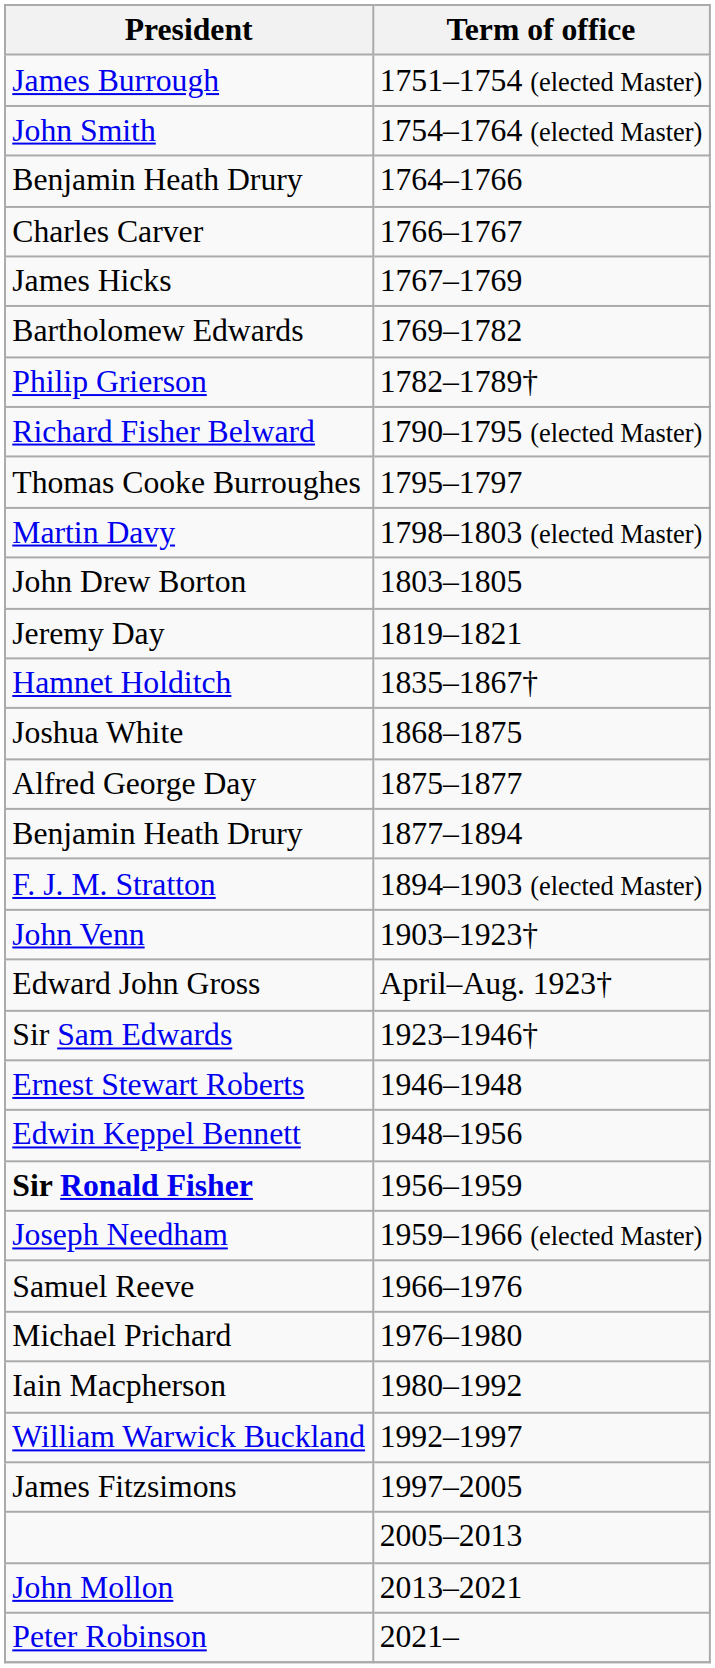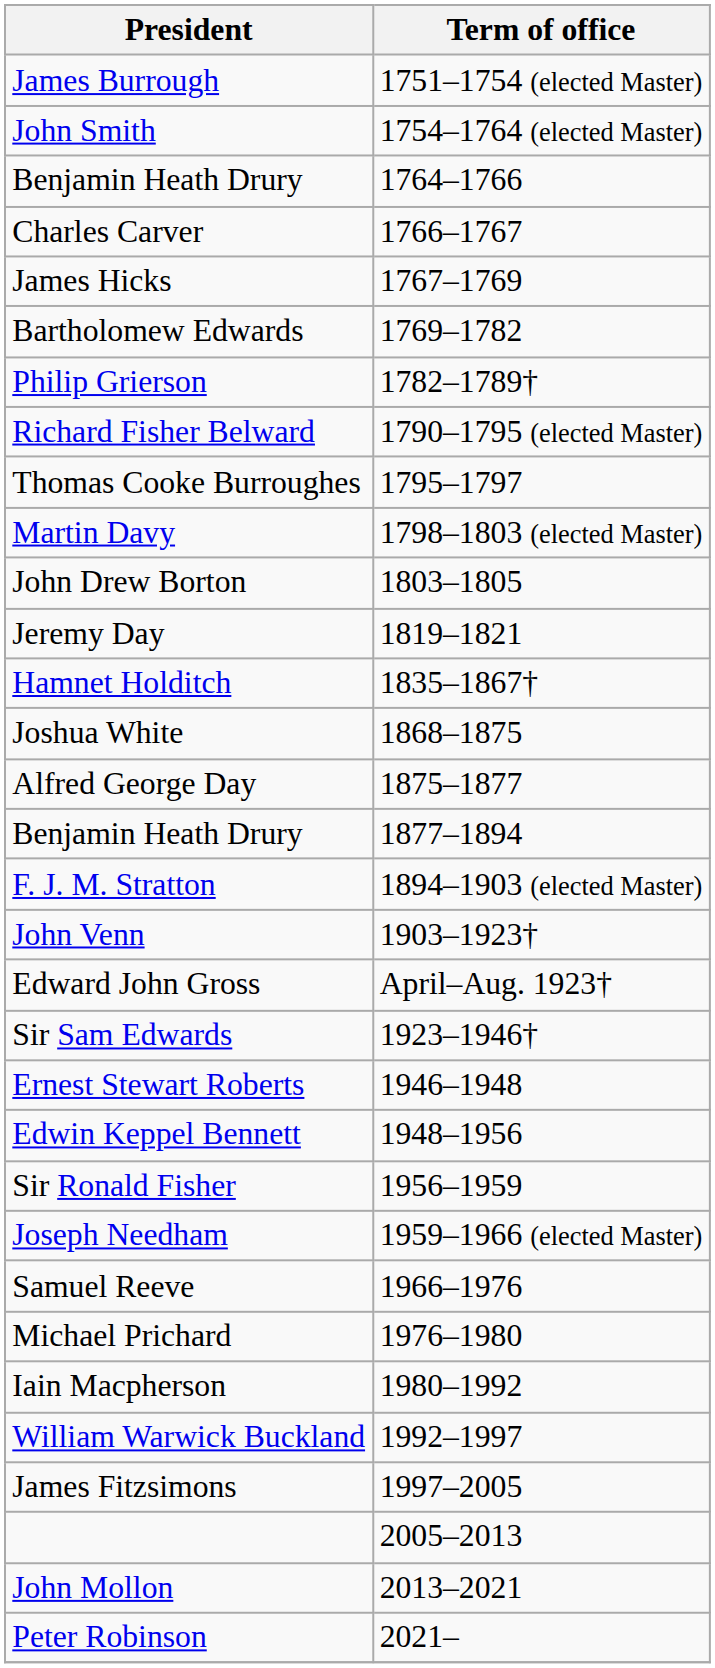(133, 1185) bold -> (124, 1185) normal
